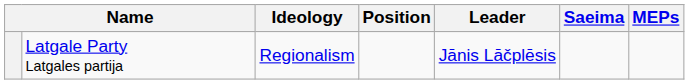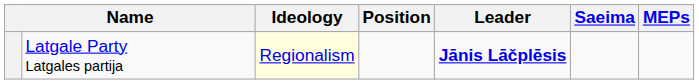(307, 55) no background -> (307, 55) lightyellow background
(497, 55) normal -> (503, 55) bold
